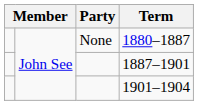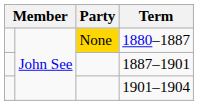(96, 40) no background -> (96, 40) gold background
